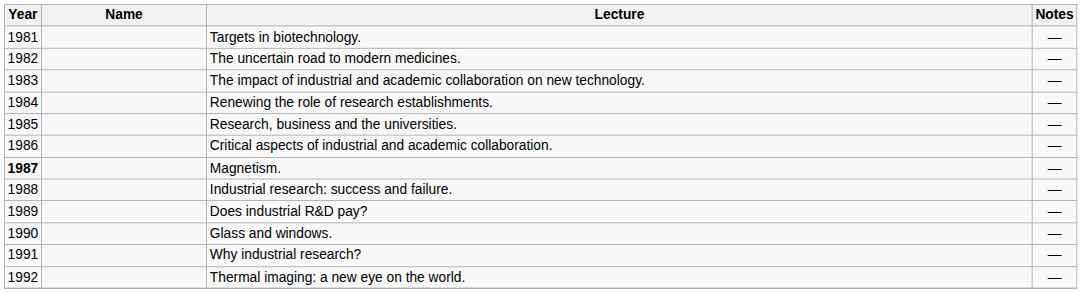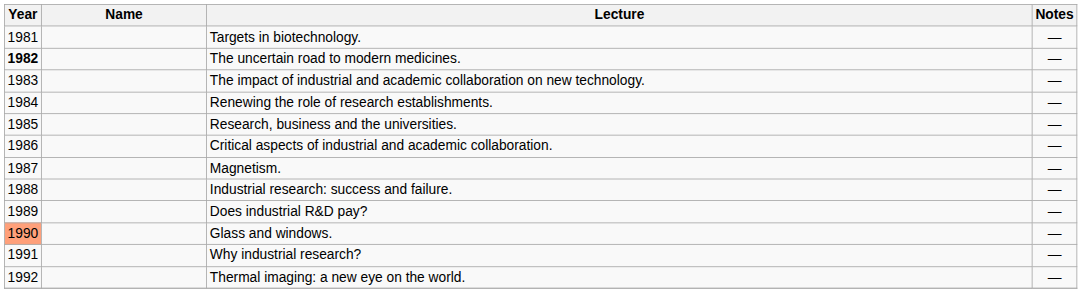(23, 59) normal -> (23, 59) bold
(23, 168) bold -> (23, 168) normal
(23, 233) no background -> (23, 233) lightsalmon background
